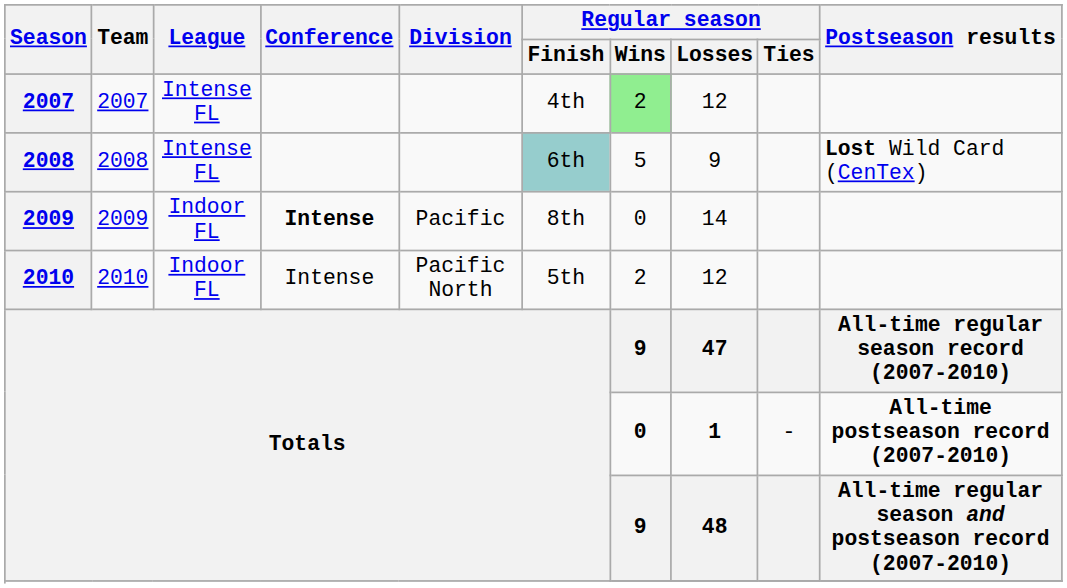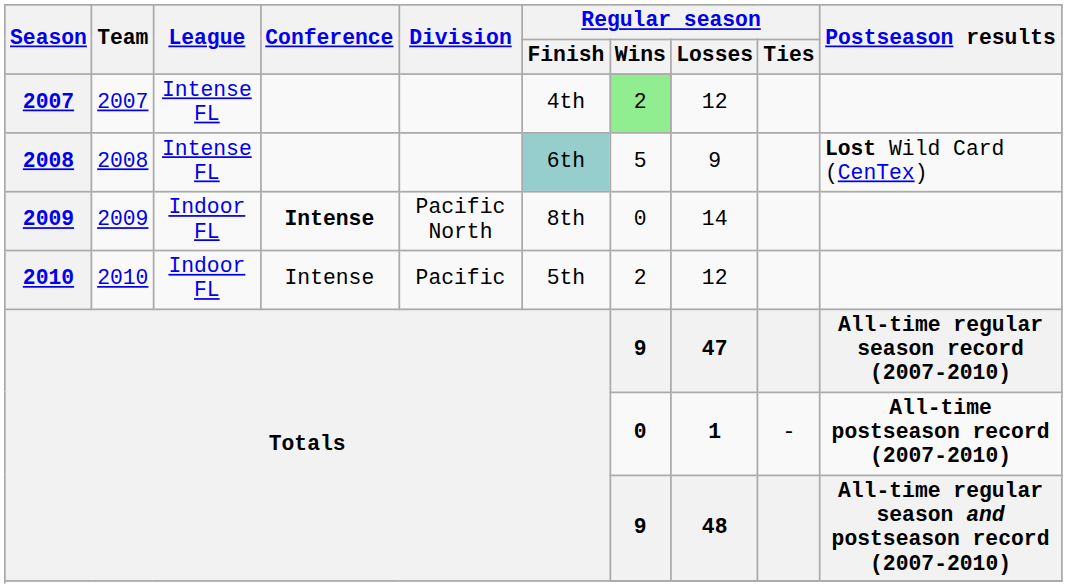(460, 221) Pacific -> (460, 221) Pacific North
(460, 280) Pacific North -> (460, 280) Pacific
